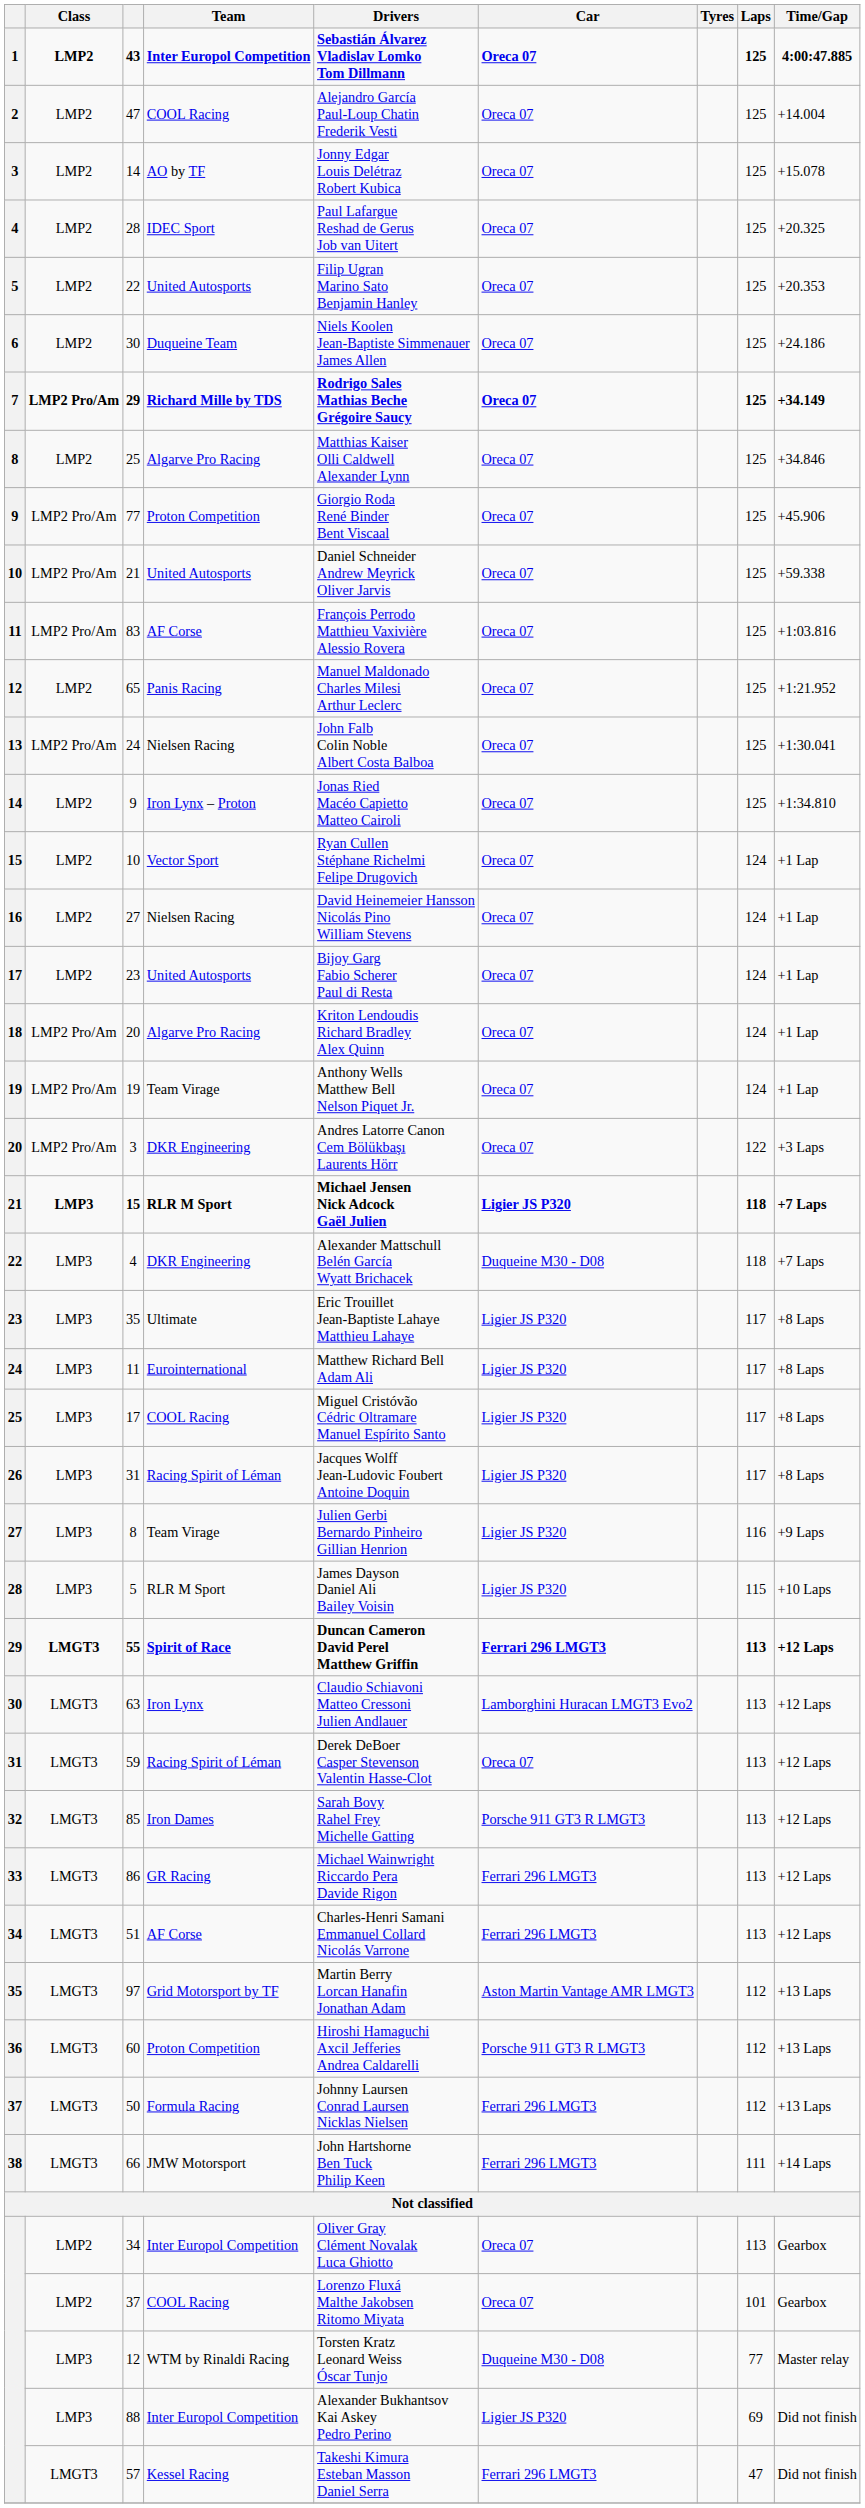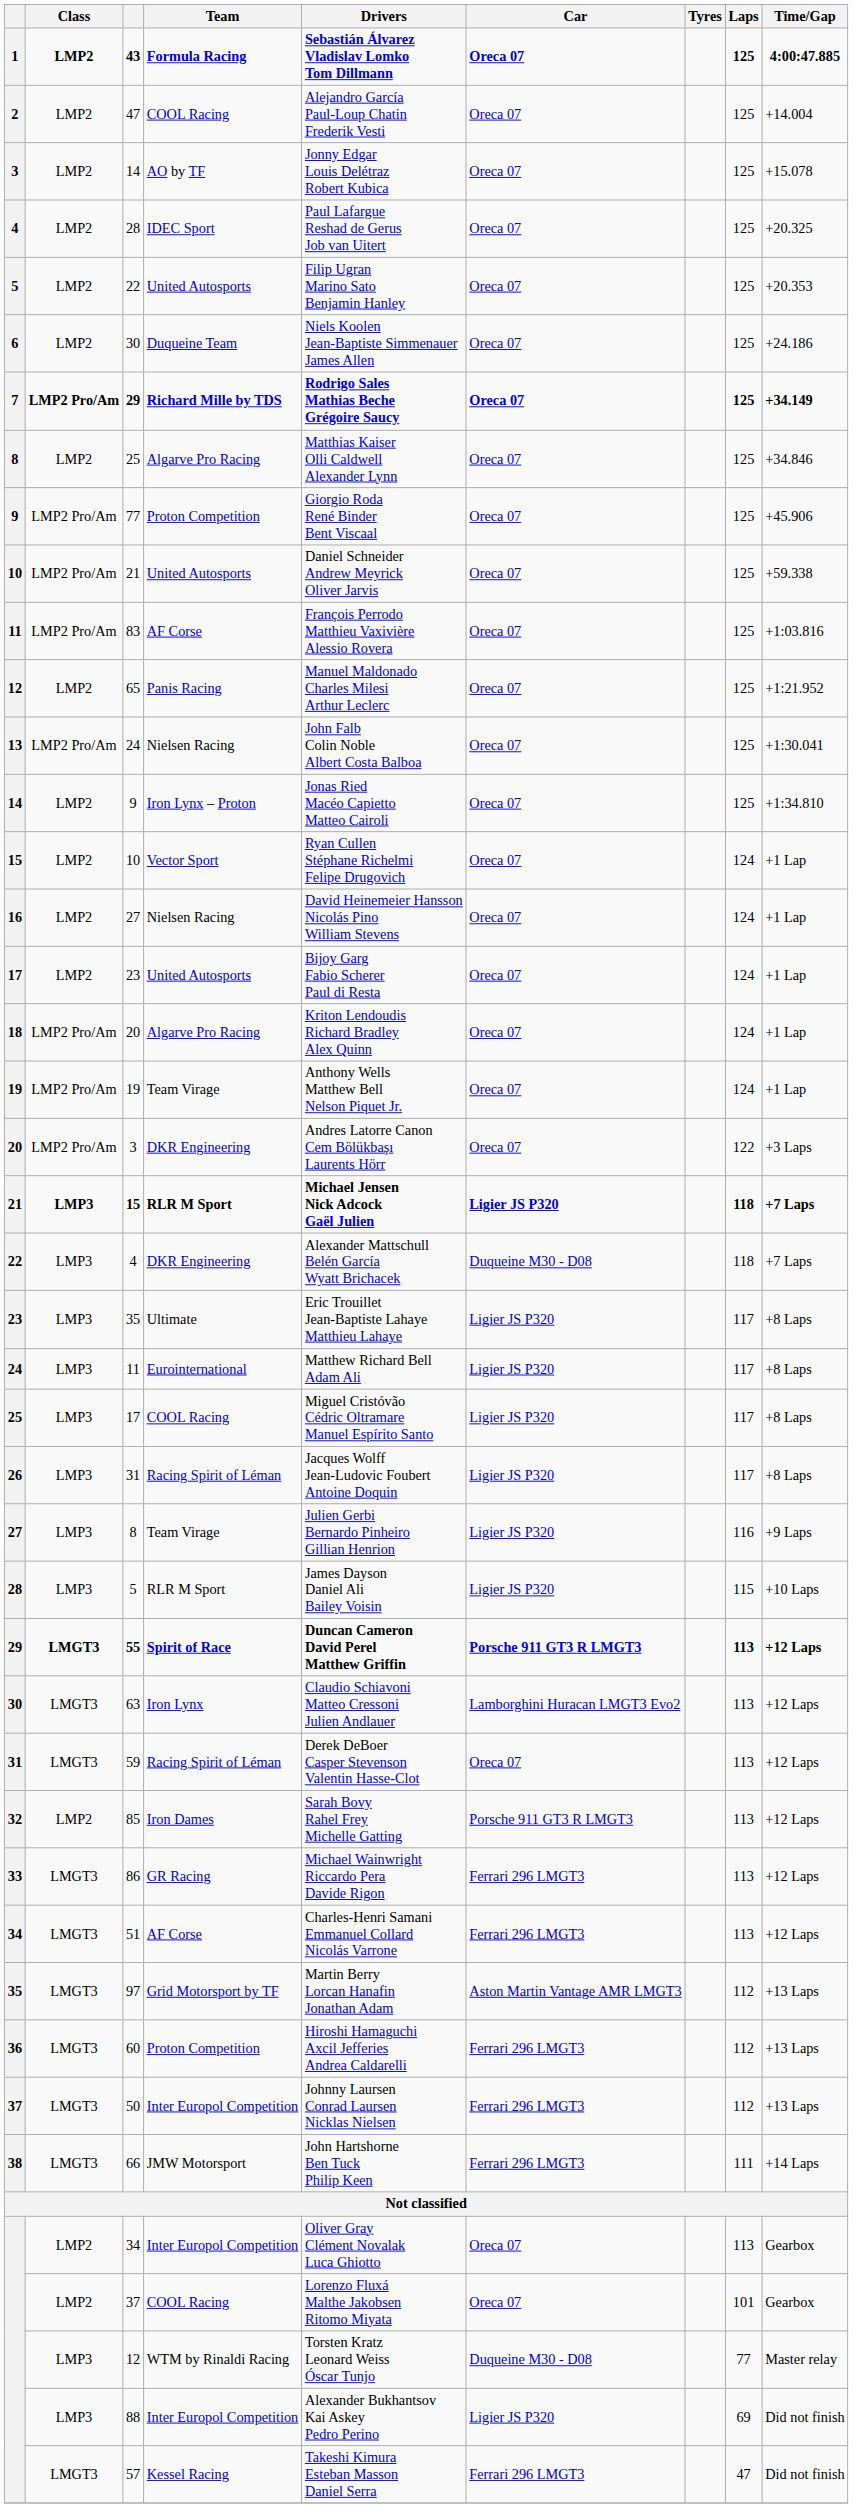(229, 56) Inter Europol Competition -> (197, 56) Formula Racing
(544, 1647) Ferrari 296 LMGT3 -> (555, 1647) Porsche 911 GT3 R LMGT3
(74, 1819) LMGT3 -> (74, 1819) LMP2
(563, 2048) Porsche 911 GT3 R LMGT3 -> (527, 2048) Ferrari 296 LMGT3
(193, 2106) Formula Racing -> (223, 2106) Inter Europol Competition
